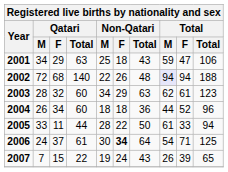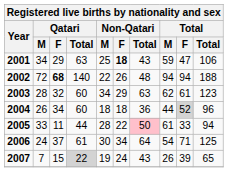(122, 61) normal -> (122, 61) bold
(58, 77) normal -> (58, 77) bold
(168, 77) lavender background -> (168, 77) no background
(185, 110) no background -> (185, 110) lightgrey background
(145, 126) no background -> (145, 126) pink background
(122, 142) bold -> (122, 142) normal
(82, 158) no background -> (82, 158) lightgrey background
